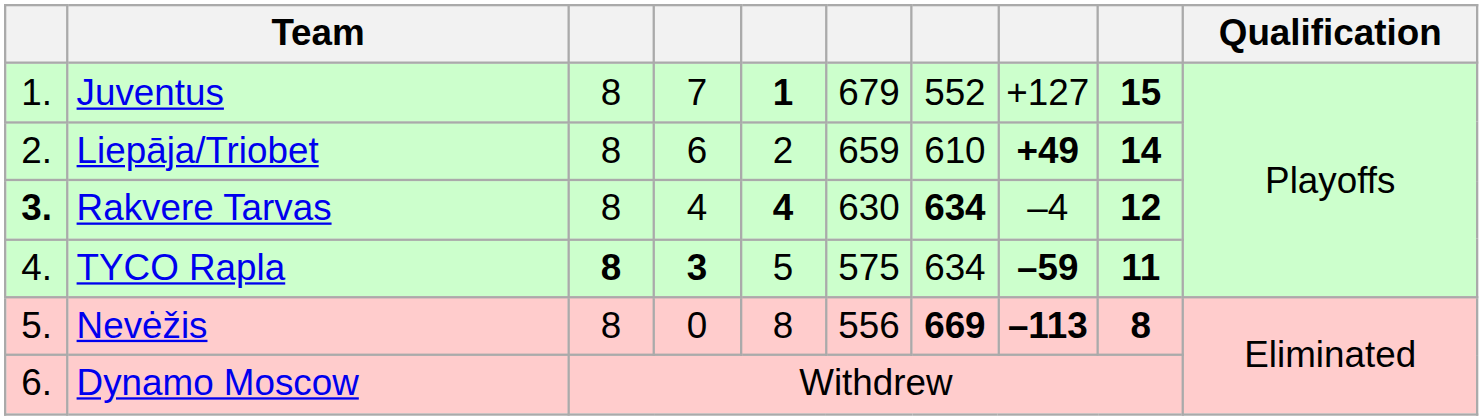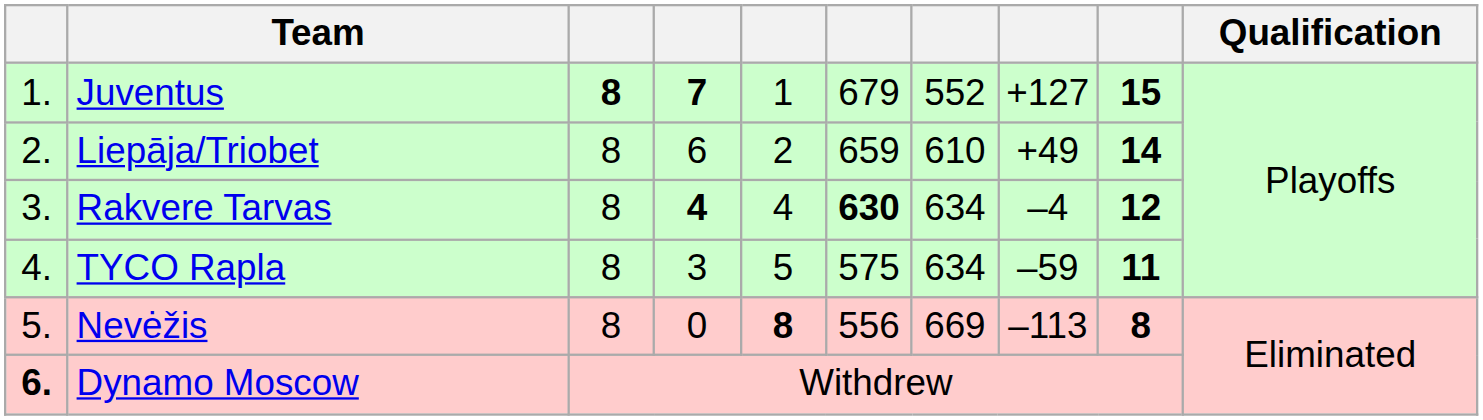(611, 92) normal -> (611, 92) bold
(697, 92) normal -> (697, 92) bold
(783, 92) bold -> (783, 92) normal
(1048, 150) bold -> (1048, 150) normal
(37, 208) bold -> (37, 208) normal
(697, 208) normal -> (697, 208) bold
(783, 208) bold -> (783, 208) normal
(869, 208) normal -> (869, 208) bold
(955, 208) bold -> (955, 208) normal
(611, 267) bold -> (611, 267) normal
(697, 267) bold -> (697, 267) normal
(1048, 267) bold -> (1048, 267) normal
(783, 325) normal -> (783, 325) bold
(955, 325) bold -> (955, 325) normal
(1048, 325) bold -> (1048, 325) normal
(37, 383) normal -> (37, 383) bold
